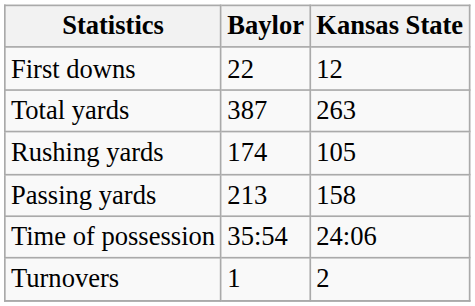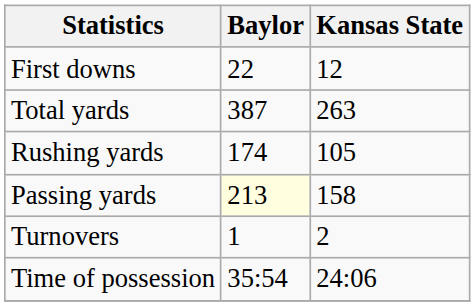(247, 194) no background -> (247, 194) lightyellow background
rows swapped: (65, 278) <-> (113, 236)
